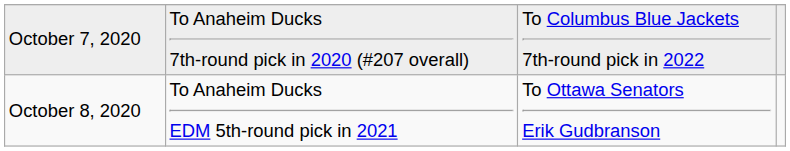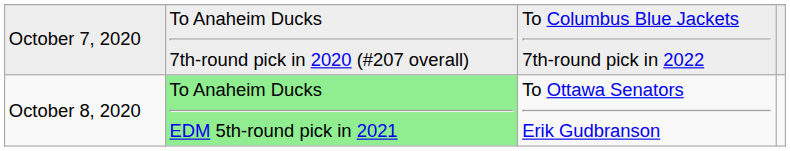(342, 110) no background -> (342, 110) lightgreen background
